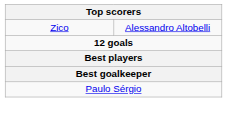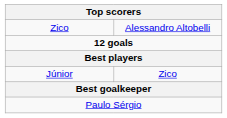+ row: (59, 74)
